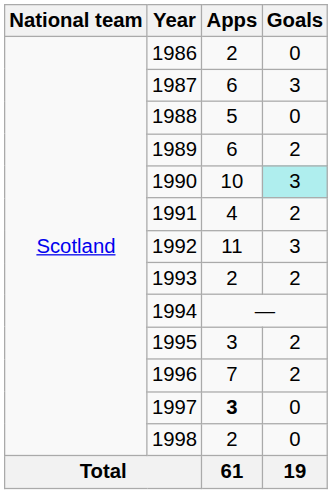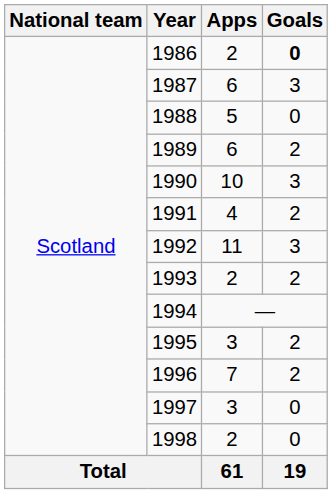(295, 52) normal -> (295, 52) bold
(295, 181) paleturquoise background -> (295, 181) no background
(232, 407) bold -> (232, 407) normal
